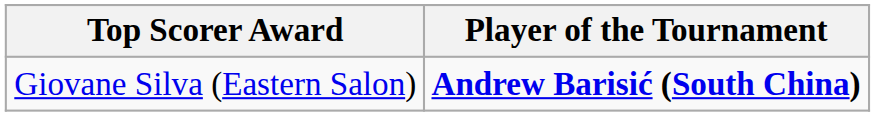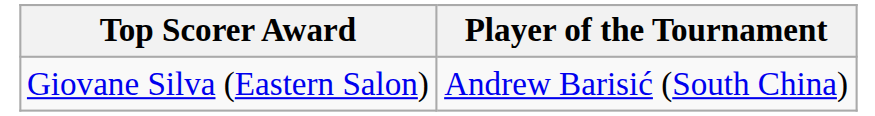(646, 83) bold -> (646, 83) normal
